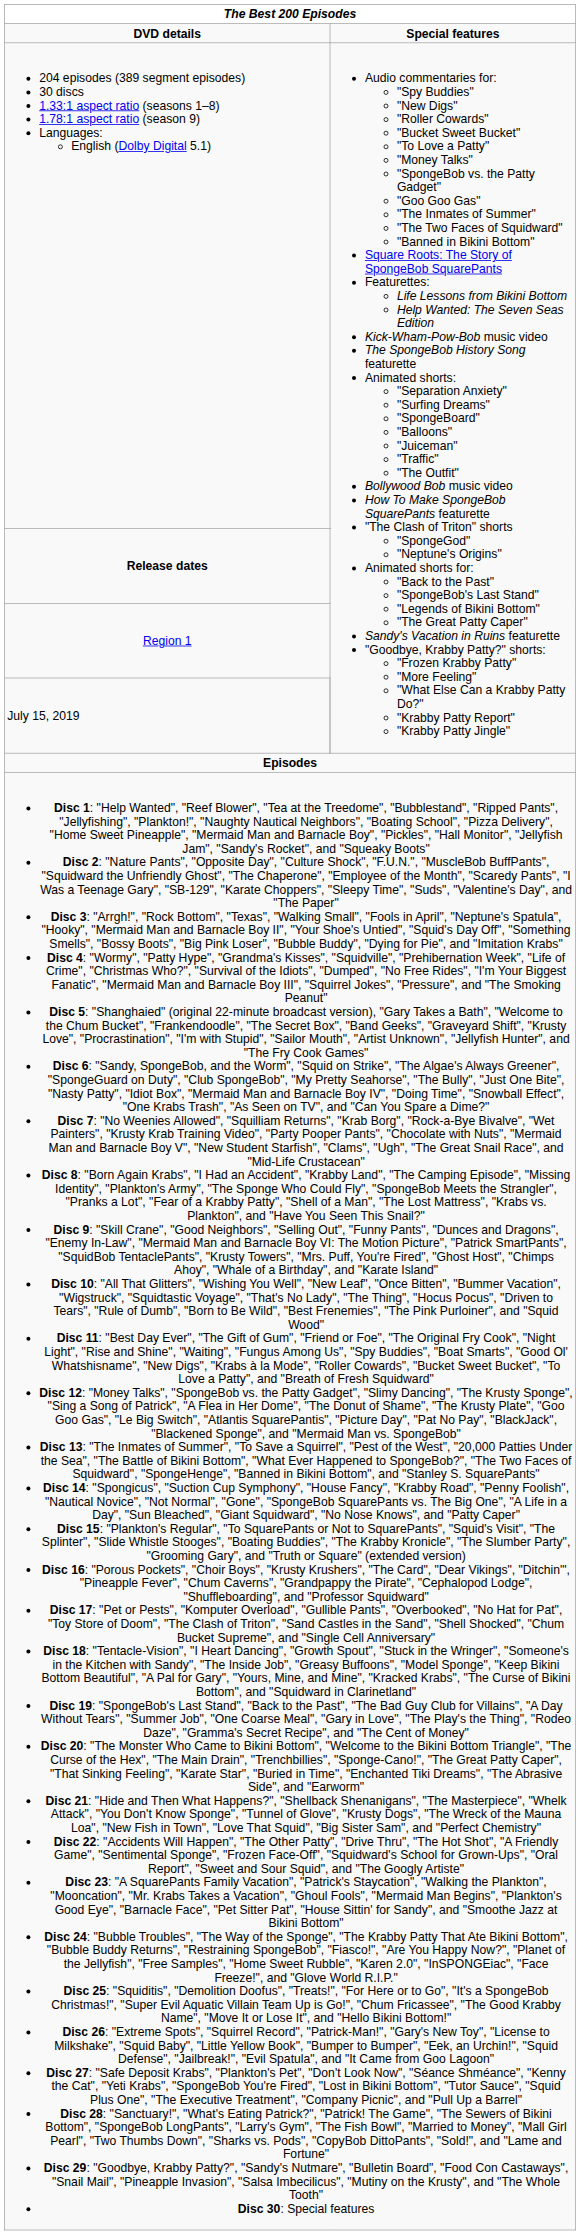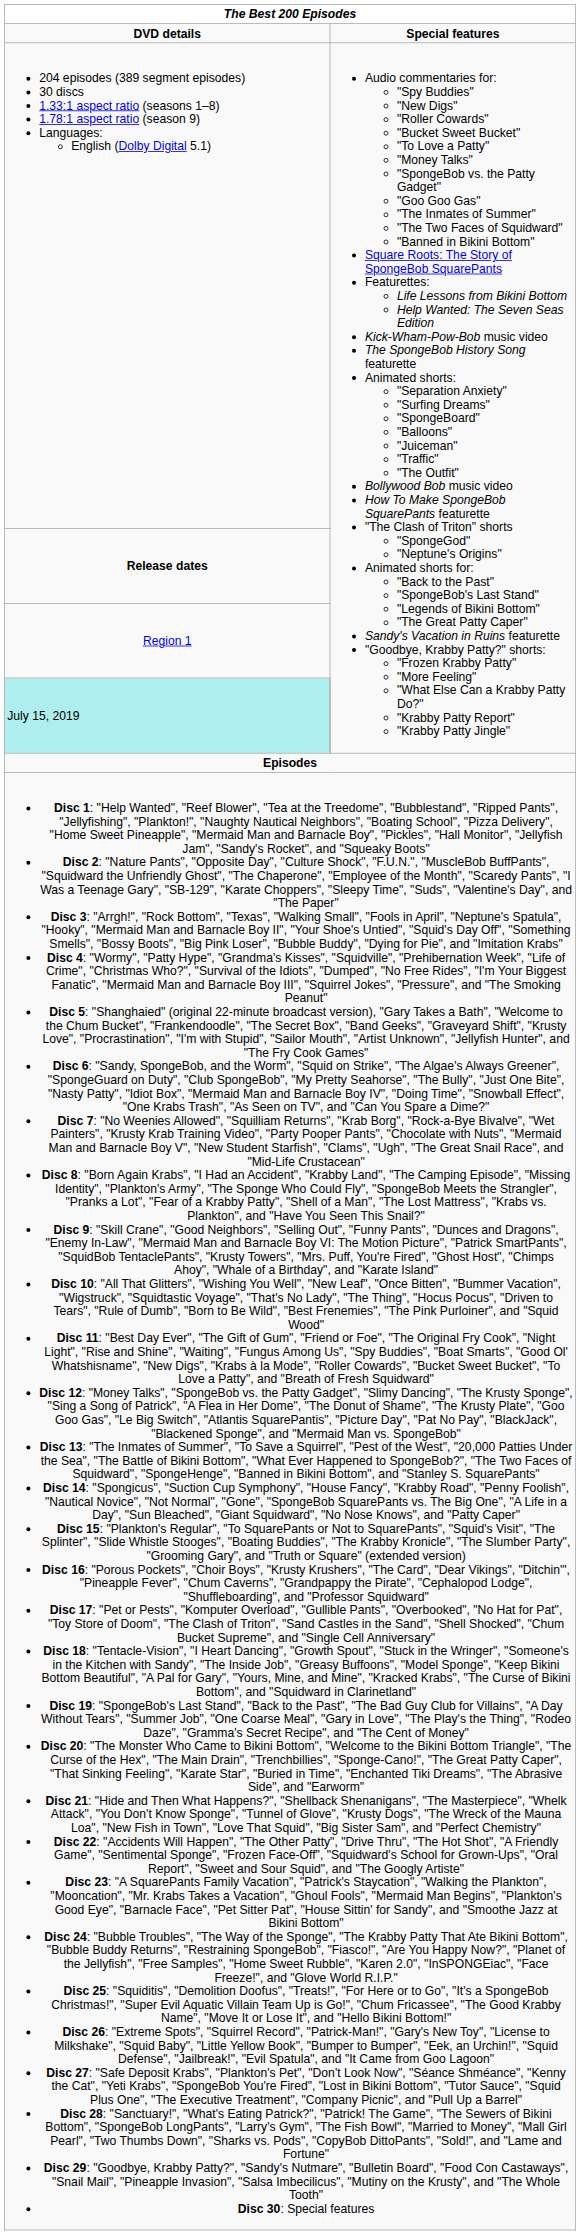(43, 716) no background -> (43, 716) paleturquoise background
